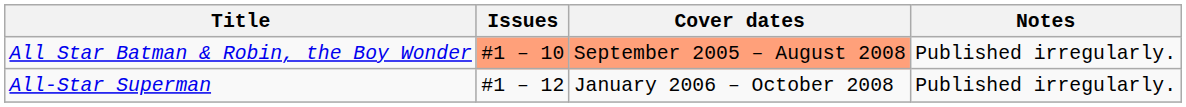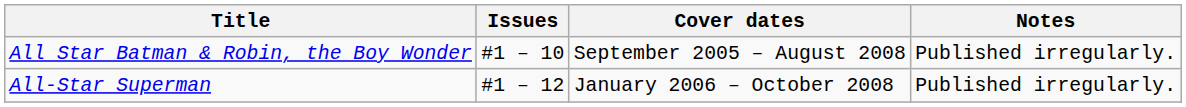(523, 53) lightsalmon background -> (523, 53) no background
(740, 53) lightsalmon background -> (740, 53) no background
